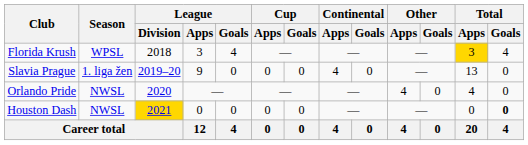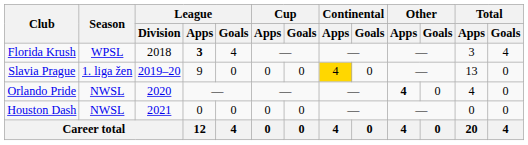(200, 52) normal -> (200, 52) bold
(472, 52) gold background -> (472, 52) no background
(336, 71) no background -> (336, 71) gold background
(404, 91) normal -> (404, 91) bold
(159, 110) gold background -> (159, 110) no background
(506, 110) bold -> (506, 110) normal
